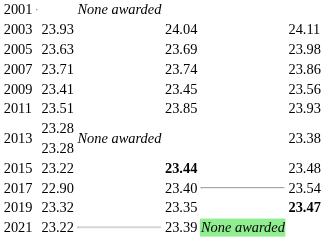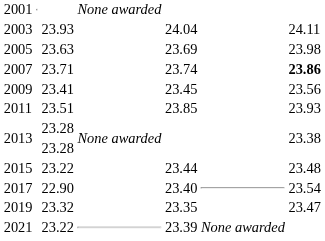(305, 69) normal -> (305, 69) bold
(181, 168) bold -> (181, 168) normal
(305, 207) bold -> (305, 207) normal
(243, 227) lightgreen background -> (243, 227) no background
